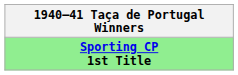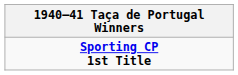(119, 54) lightgreen background -> (119, 54) no background
